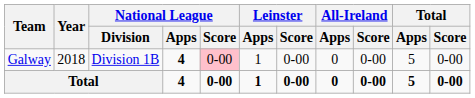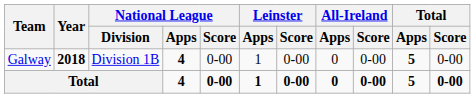(71, 59) normal -> (71, 59) bold
(220, 59) pink background -> (220, 59) no background
(412, 59) normal -> (412, 59) bold
